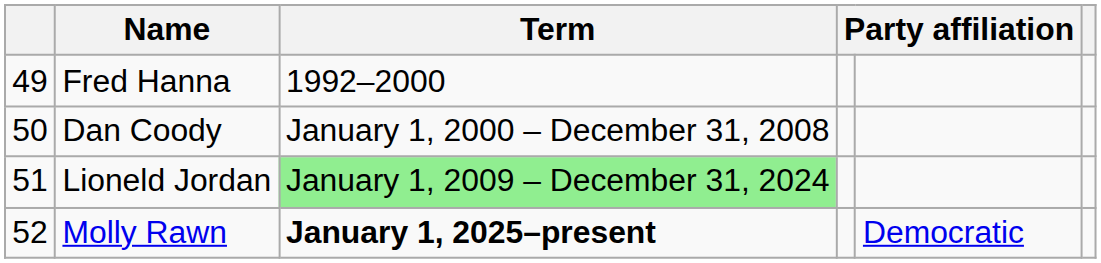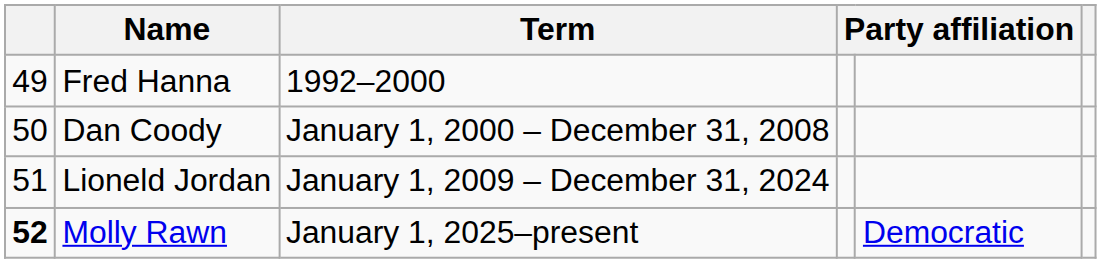(558, 181) lightgreen background -> (558, 181) no background
(30, 231) normal -> (30, 231) bold
(471, 231) bold -> (462, 231) normal
